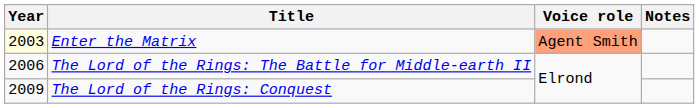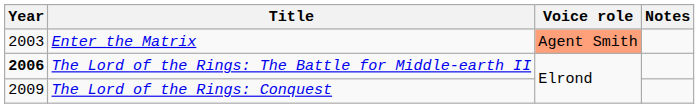(26, 41) lightyellow background -> (26, 41) no background
(26, 66) normal -> (26, 66) bold
